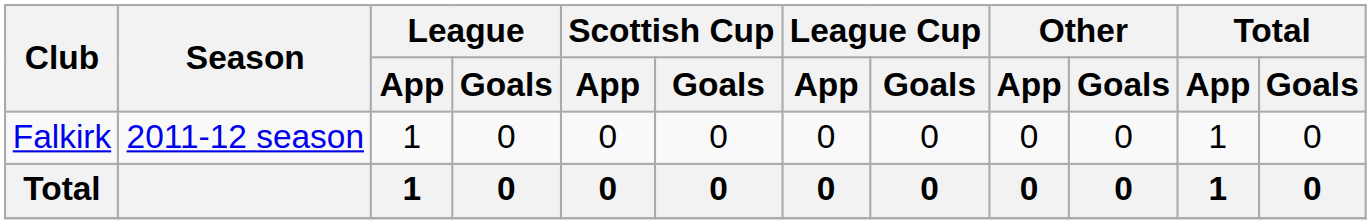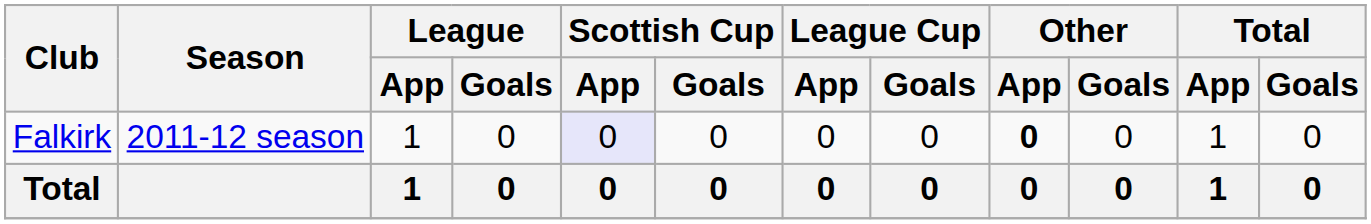(608, 137) no background -> (608, 137) lavender background
(1029, 137) normal -> (1029, 137) bold
